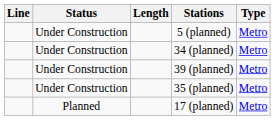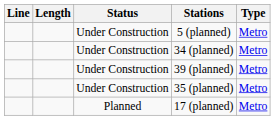columns swapped: (81, 13) <-> (151, 13)
